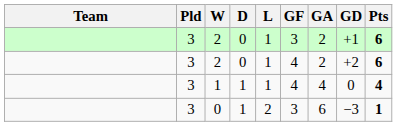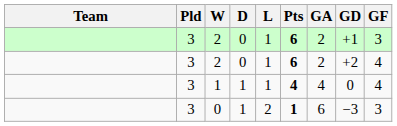columns swapped: (294, 16) <-> (379, 16)
